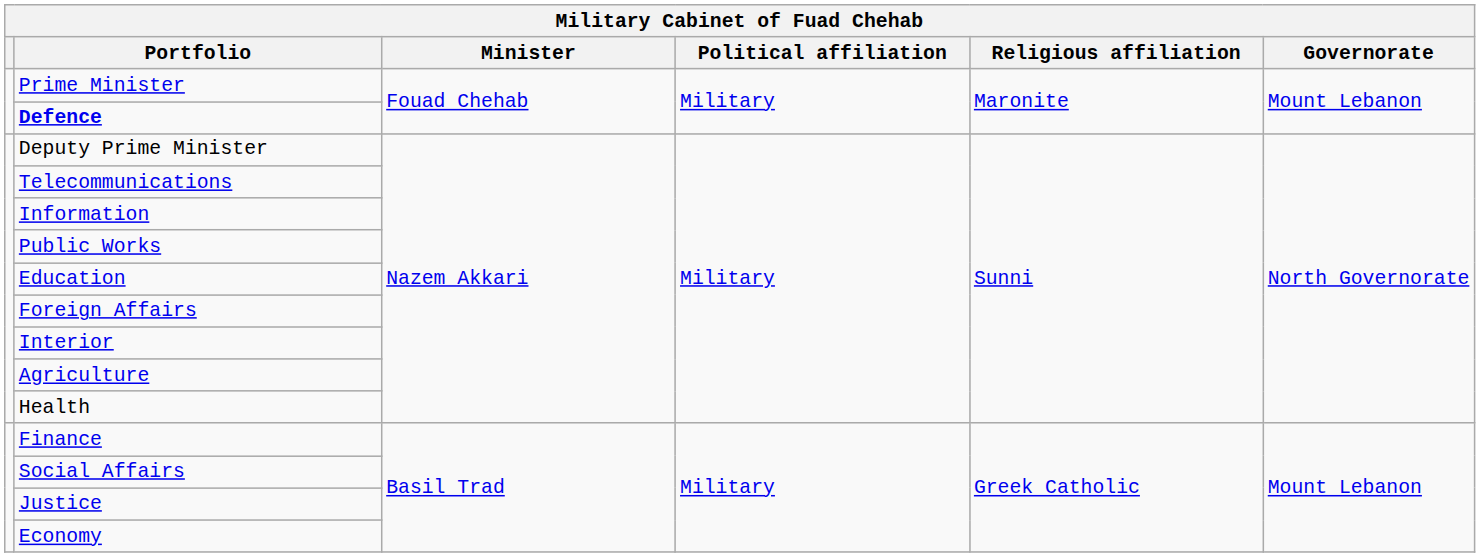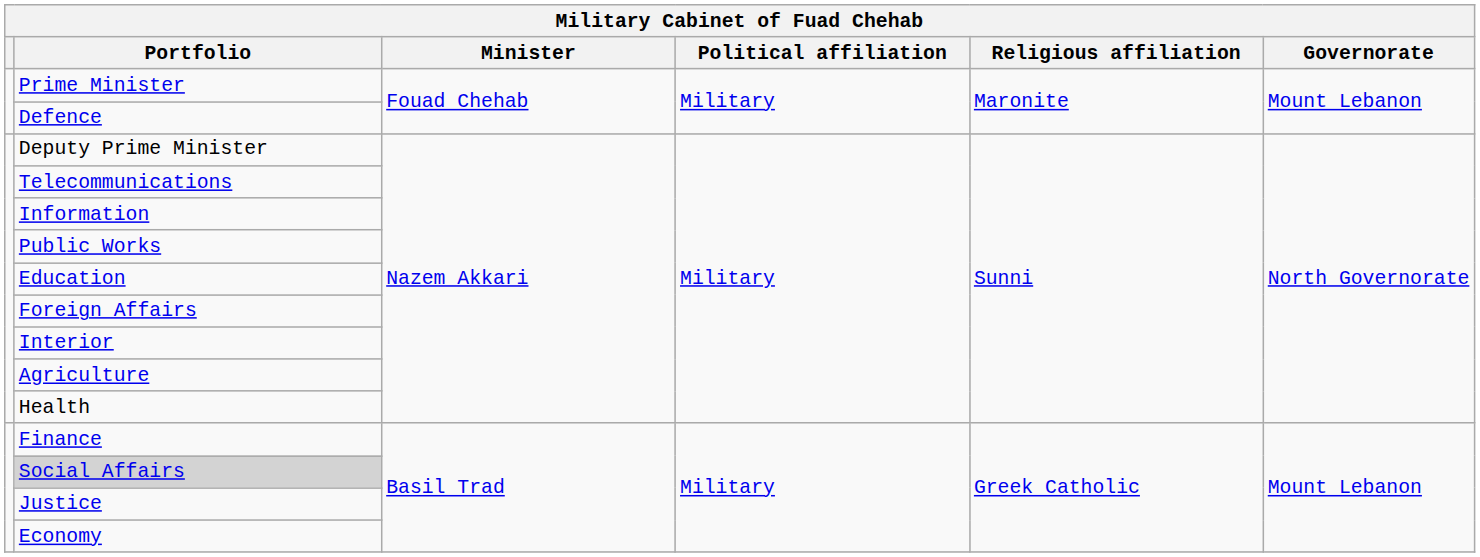(60, 117) bold -> (60, 117) normal
(102, 472) no background -> (102, 472) lightgrey background
